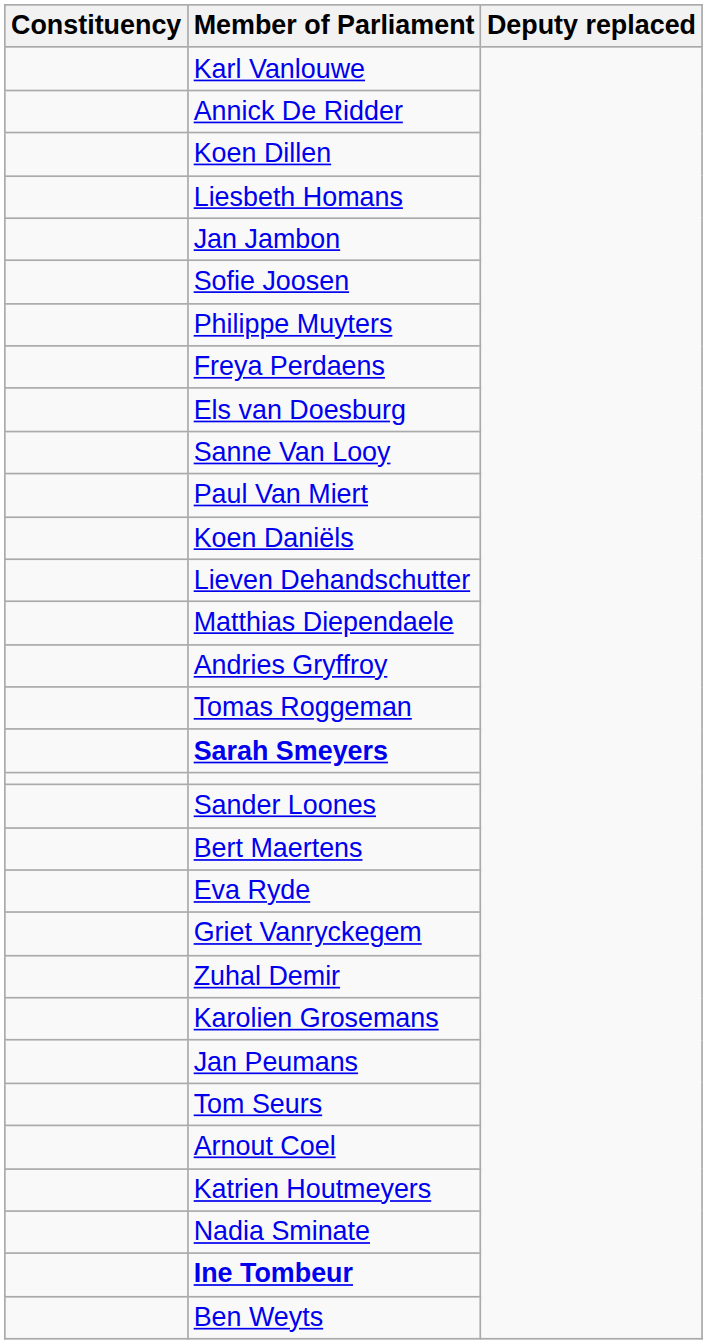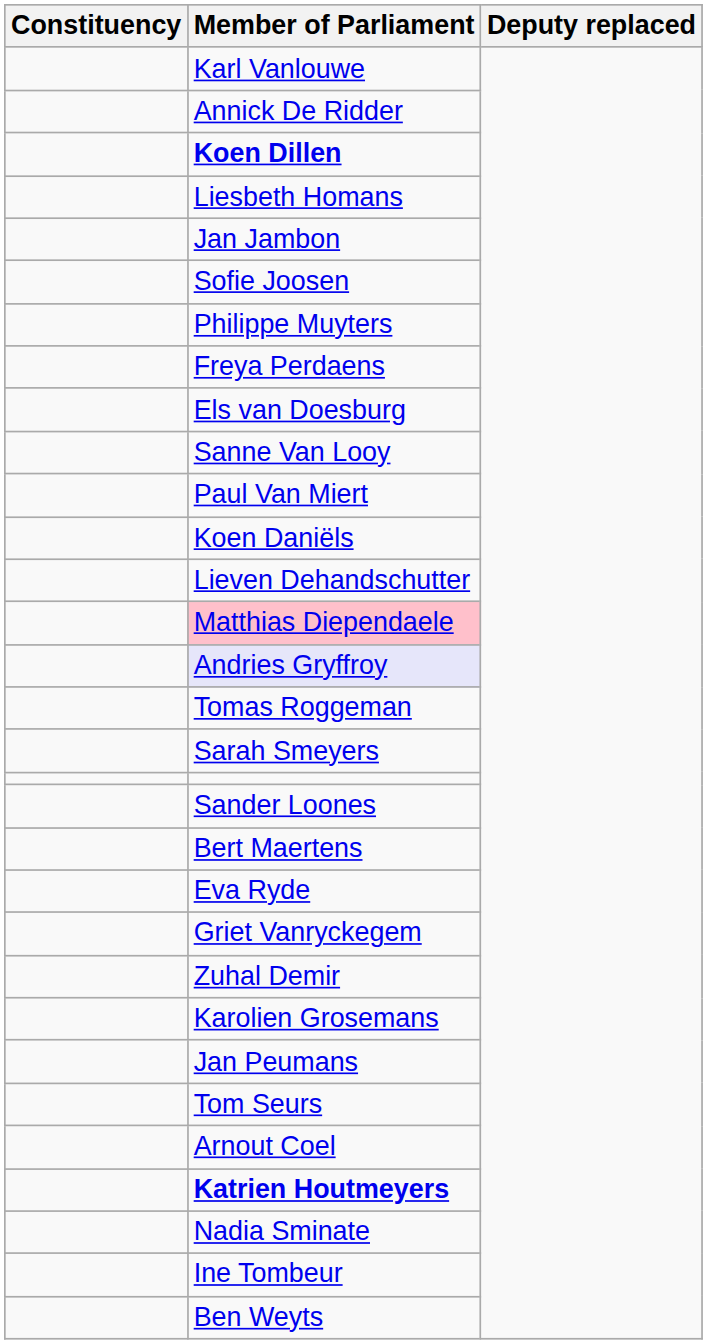(262, 153) normal -> (268, 153) bold
(324, 622) no background -> (324, 622) pink background
(291, 665) no background -> (291, 665) lavender background
(291, 750) bold -> (286, 750) normal
(312, 1189) normal -> (321, 1189) bold
(273, 1274) bold -> (268, 1274) normal
